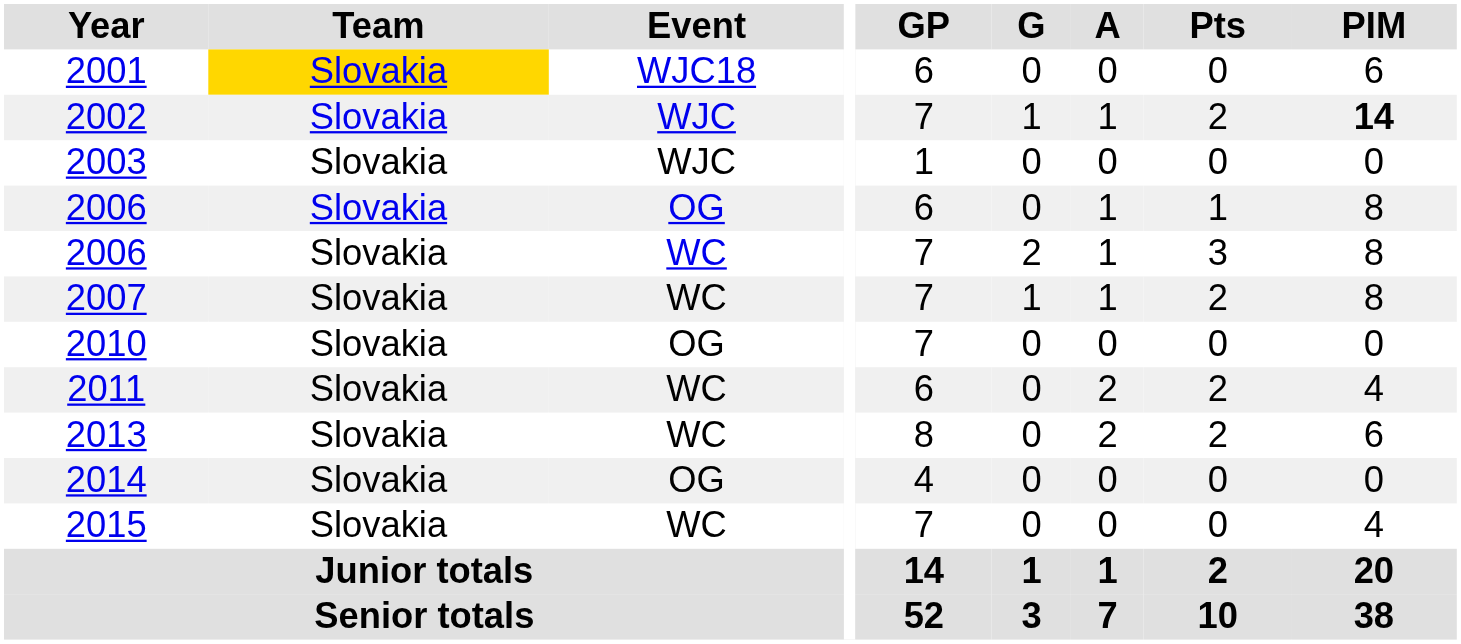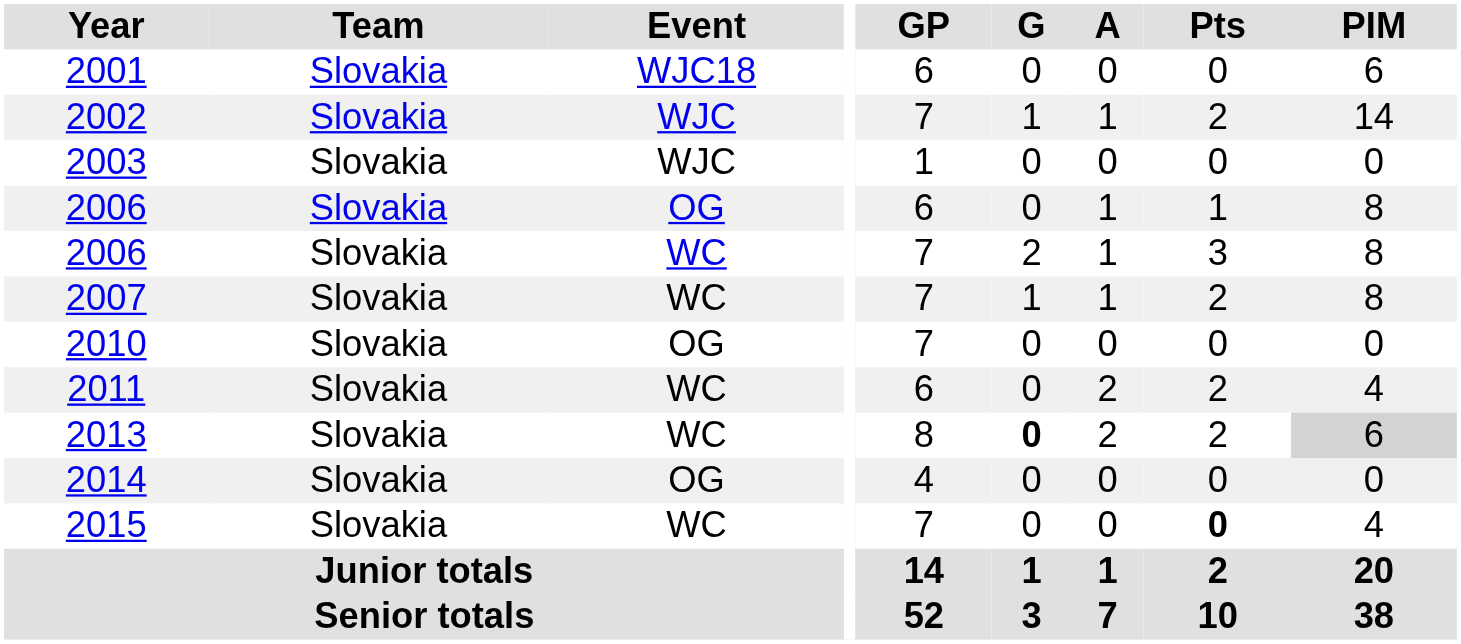(378, 71) gold background -> (378, 71) no background
(1374, 116) bold -> (1374, 116) normal
(1031, 434) normal -> (1031, 434) bold
(1374, 434) no background -> (1374, 434) lightgrey background
(1218, 525) normal -> (1218, 525) bold
